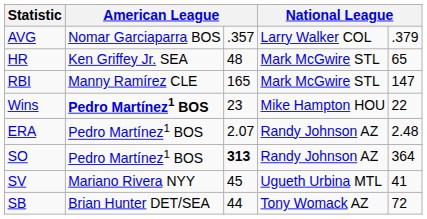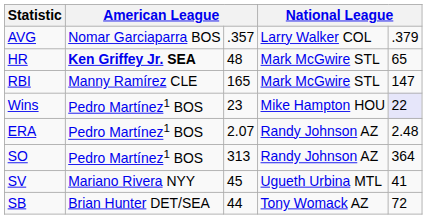(128, 59) normal -> (132, 59) bold
(138, 105) bold -> (136, 105) normal
(399, 105) no background -> (399, 105) lavender background
(239, 157) bold -> (239, 157) normal
